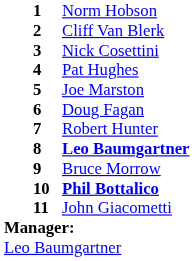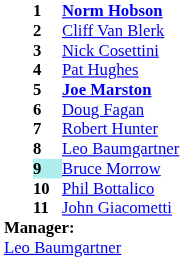(110, 10) normal -> (112, 10) bold
(103, 89) normal -> (107, 89) bold
(126, 148) bold -> (121, 148) normal
(37, 168) no background -> (37, 168) paleturquoise background
(110, 188) bold -> (108, 188) normal
